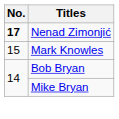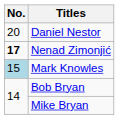+ row: (66, 32)
(13, 50) no background -> (13, 68) lightblue background
